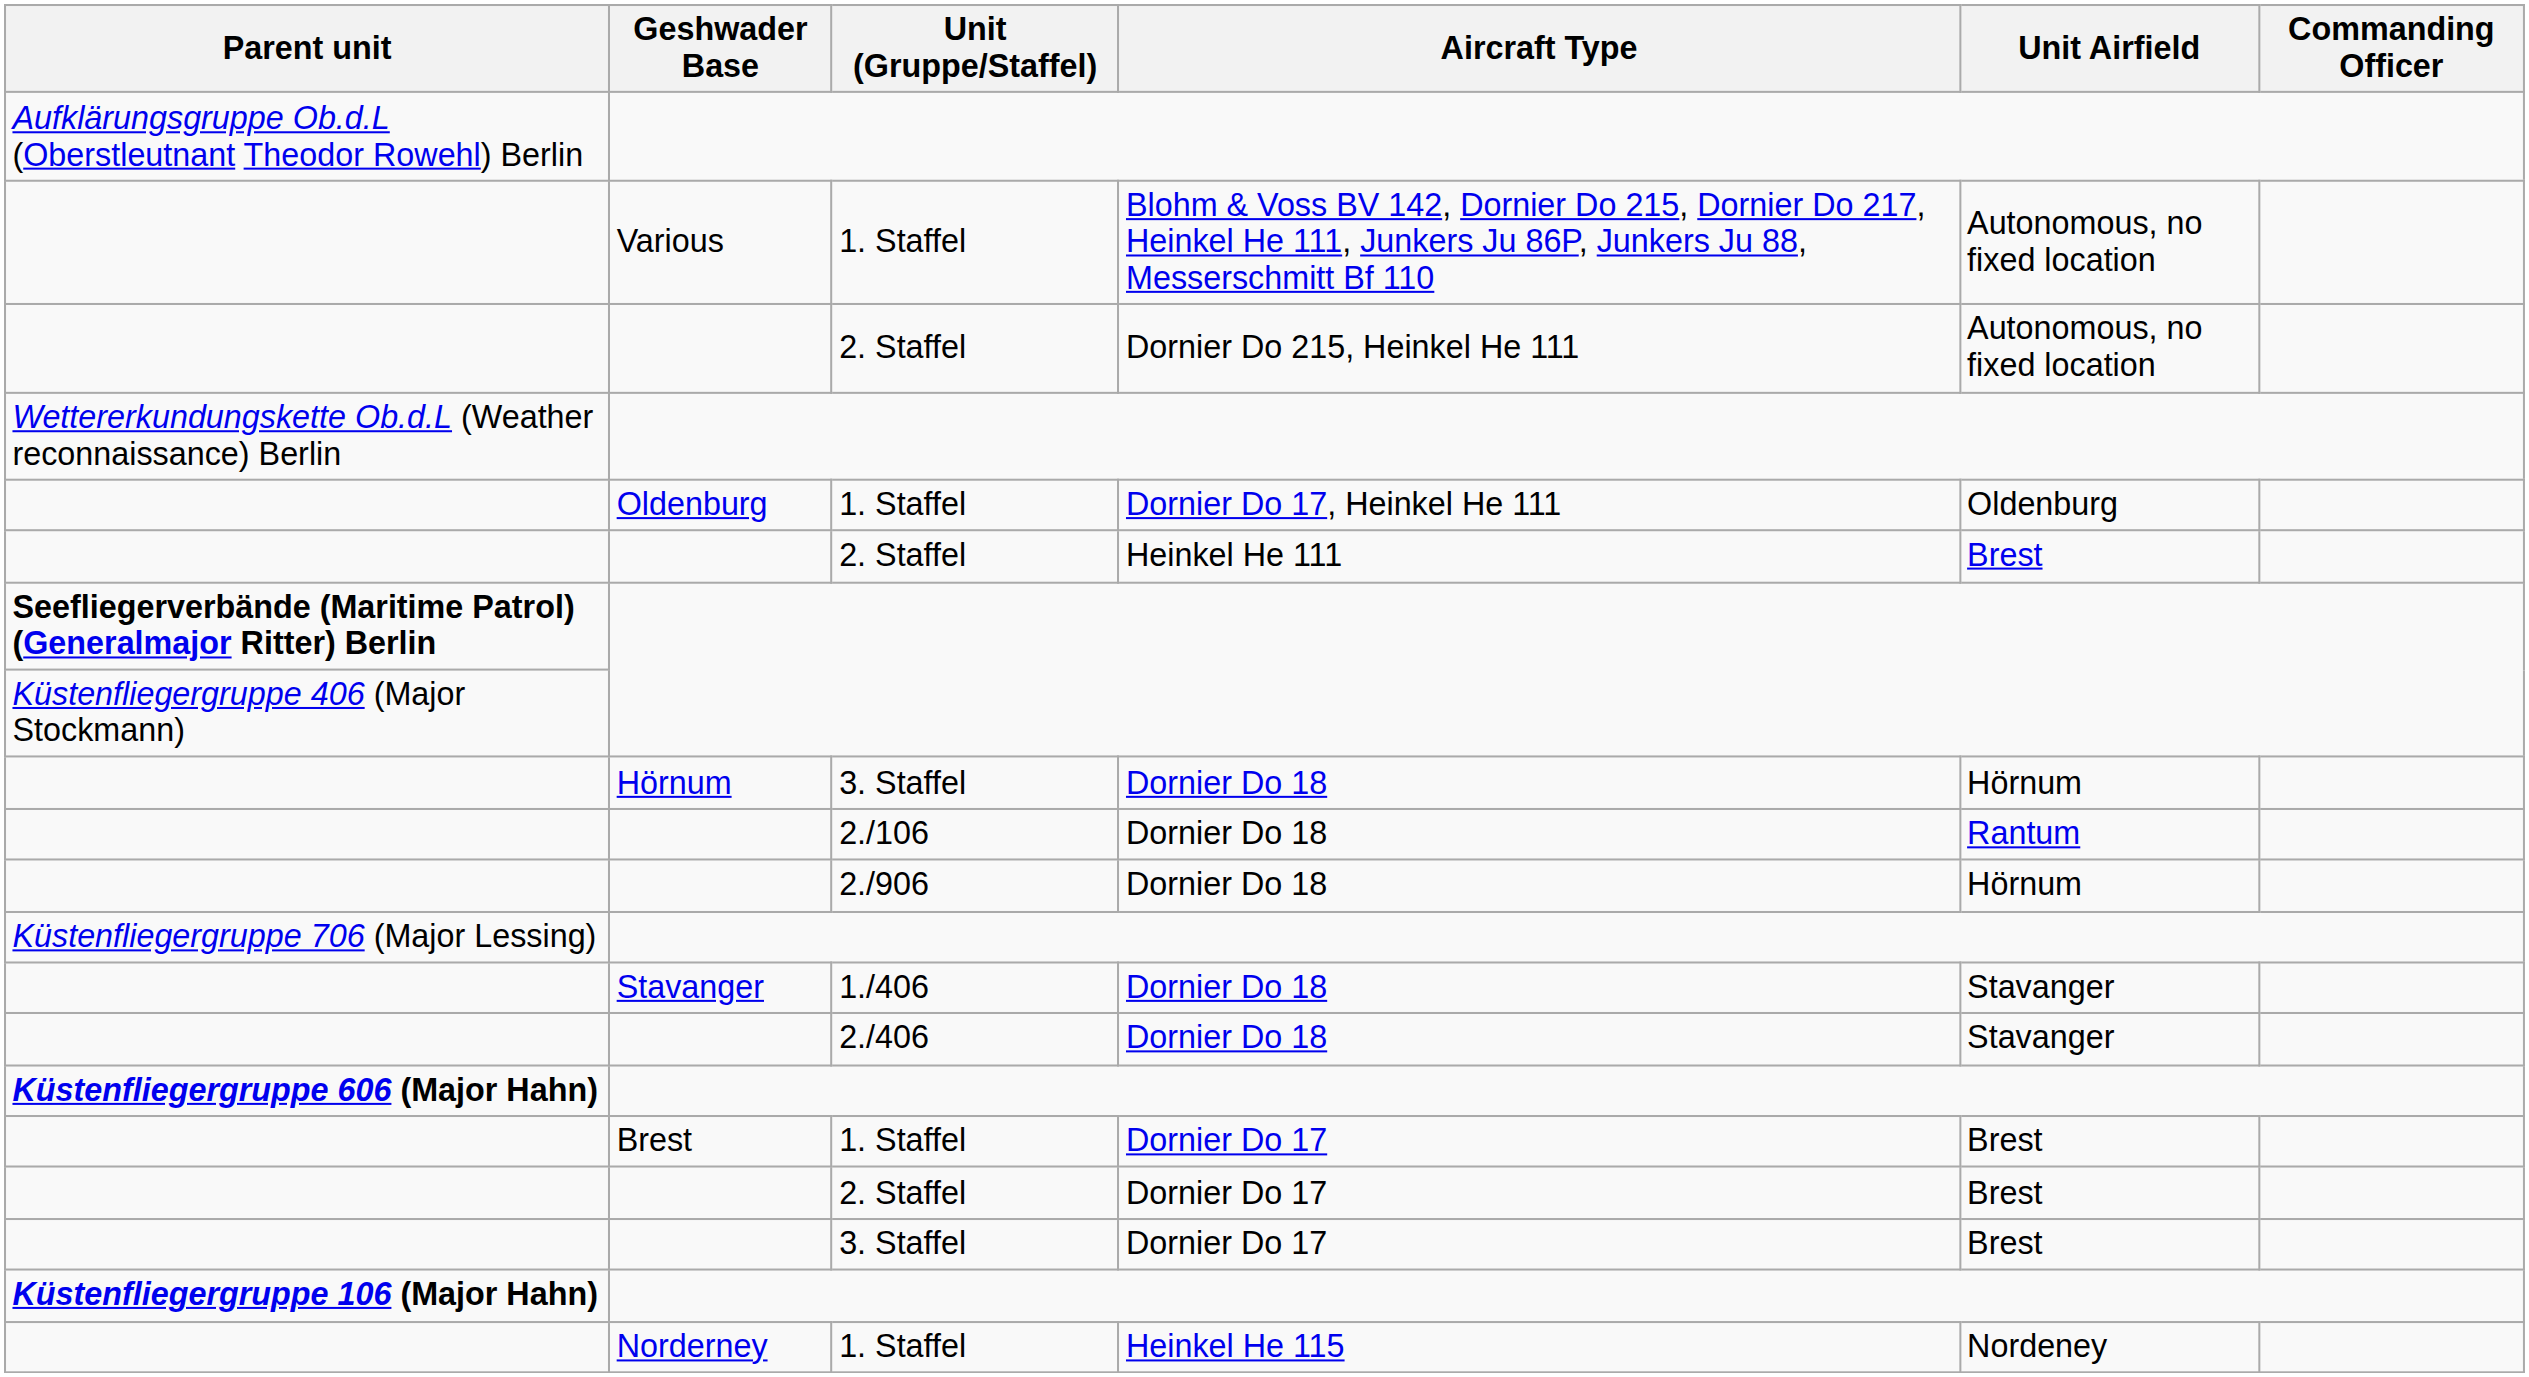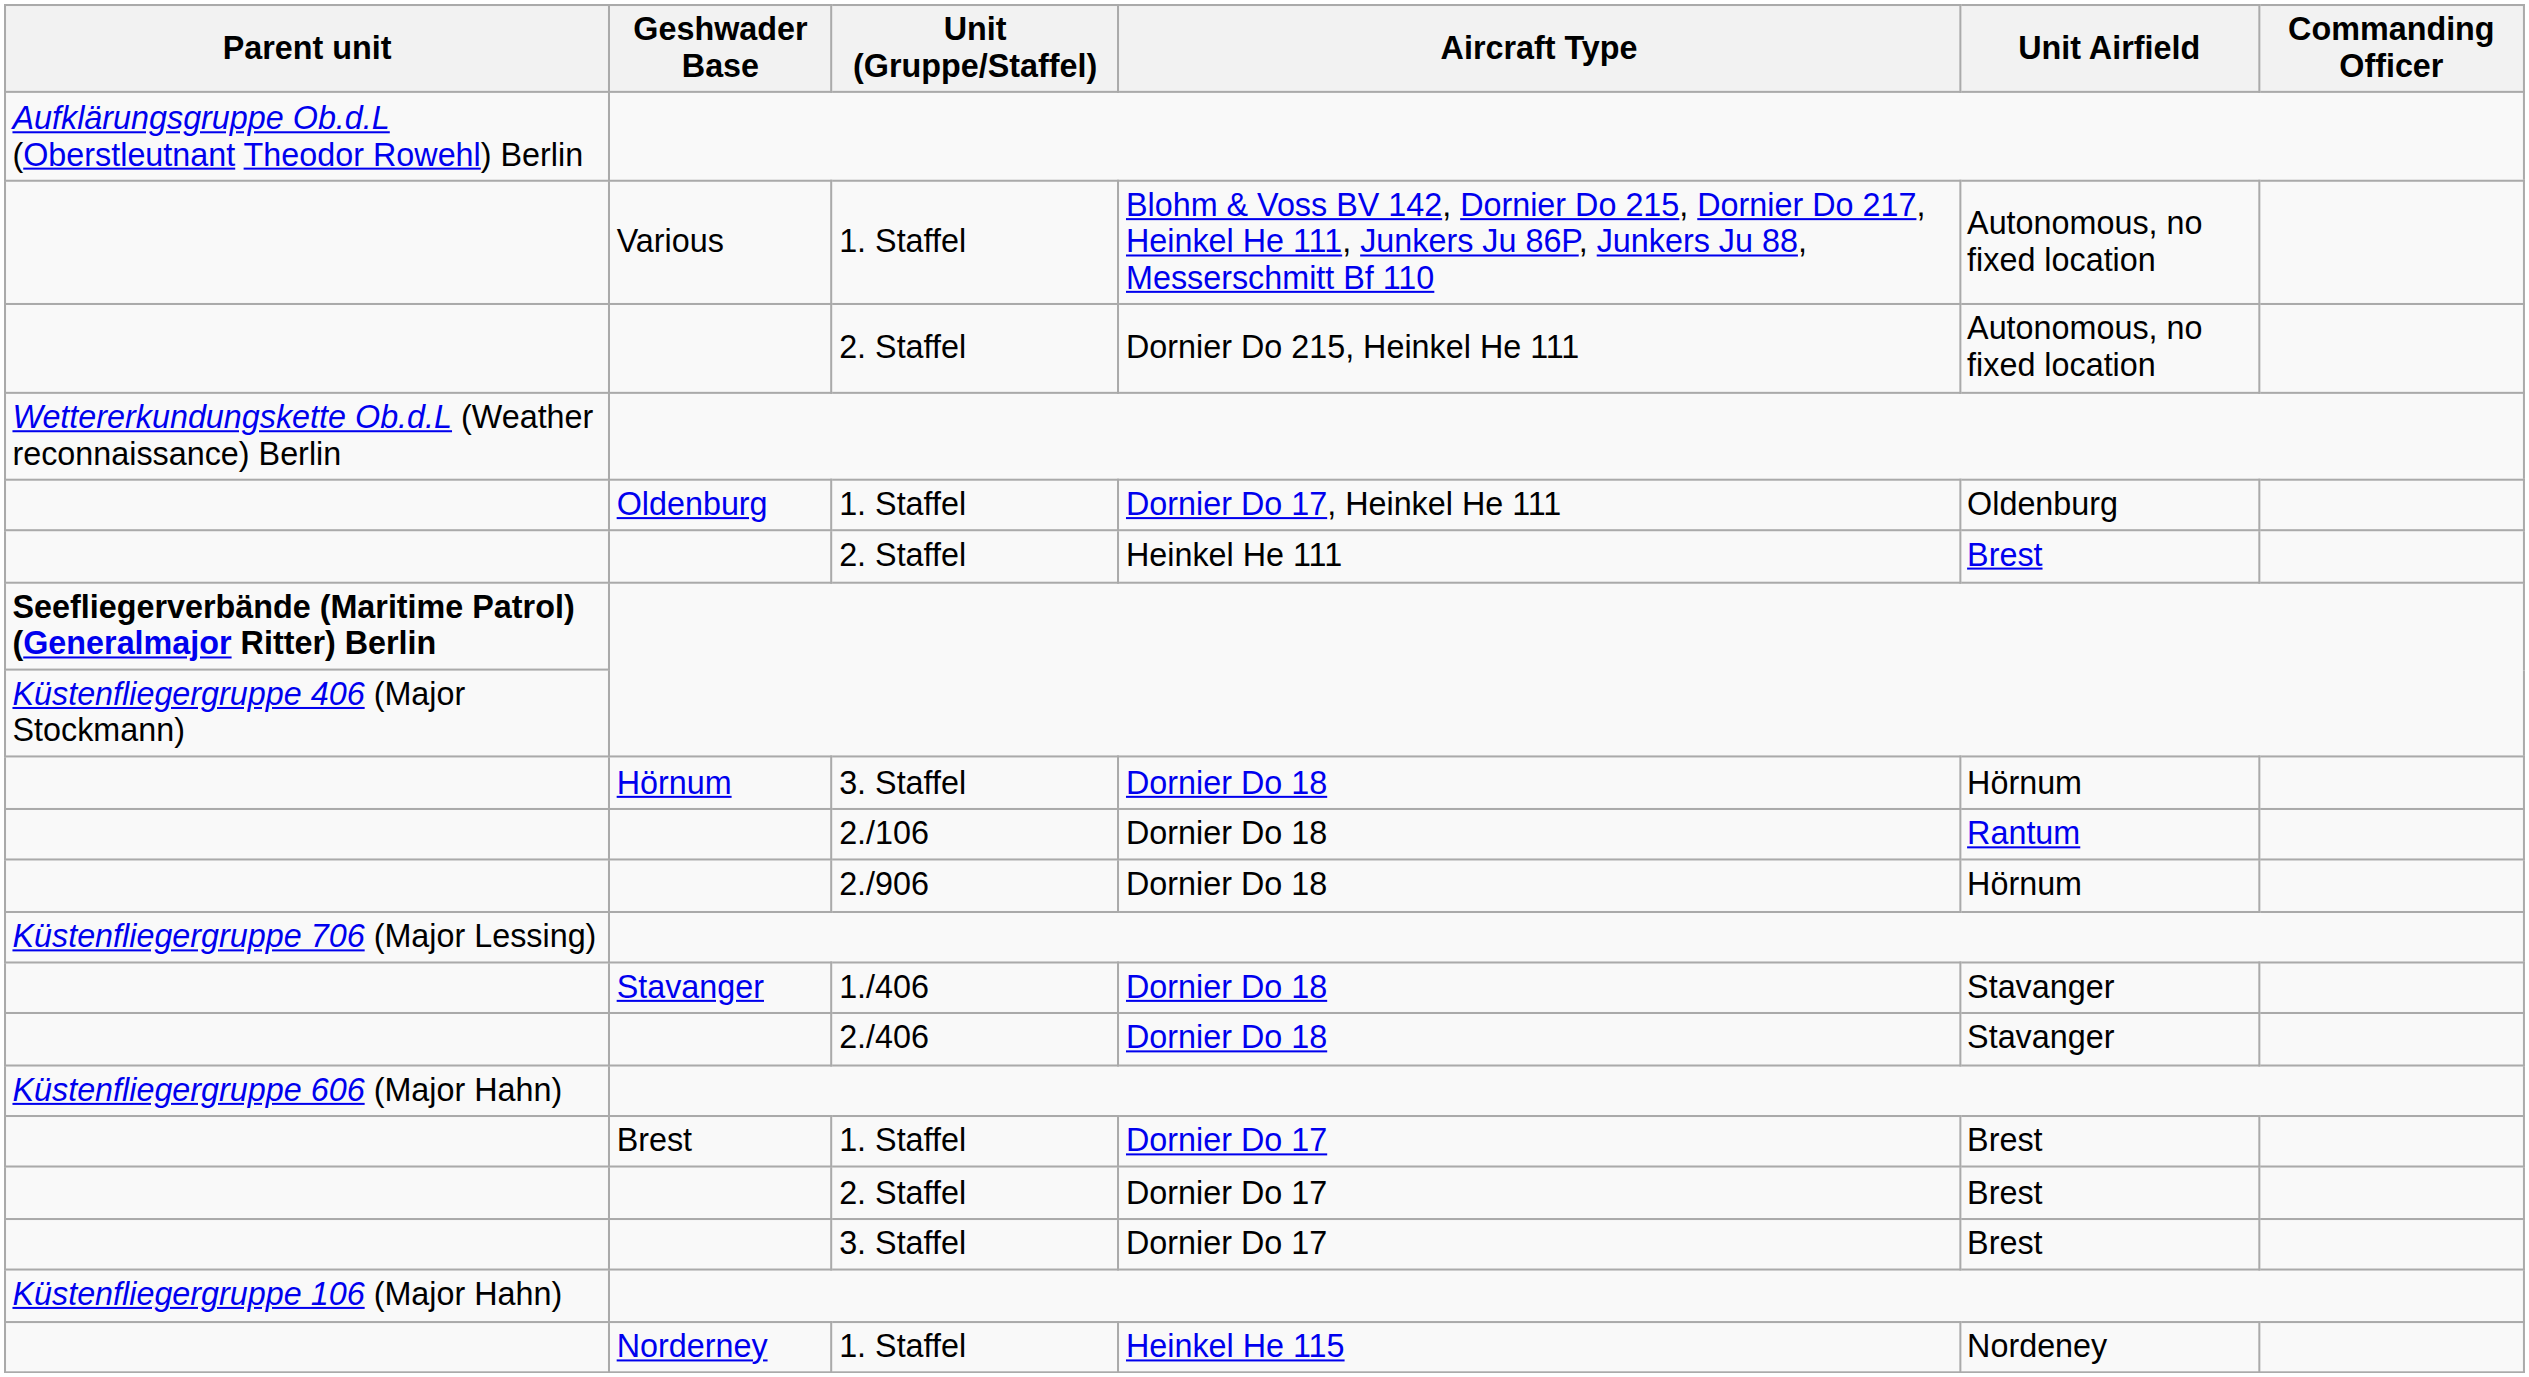(305, 1089) bold -> (287, 1089) normal
(305, 1294) bold -> (287, 1294) normal
